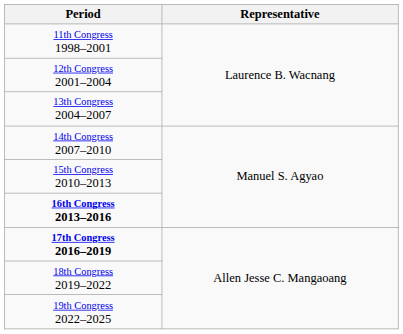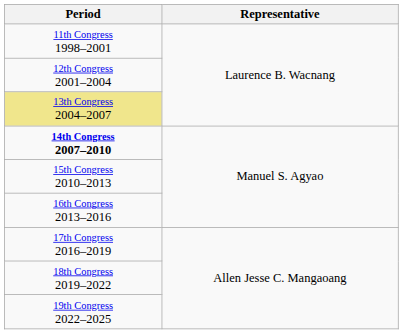(83, 109) no background -> (83, 109) khaki background
(83, 143) normal -> (83, 142) bold
(83, 210) bold -> (83, 211) normal
(83, 244) bold -> (83, 244) normal
